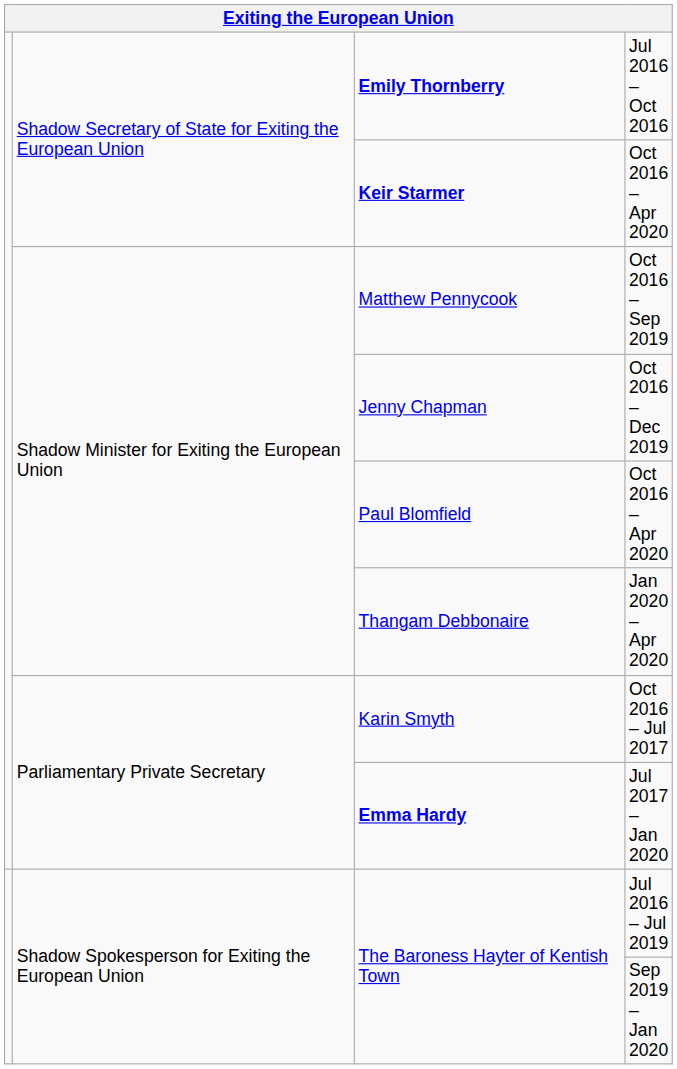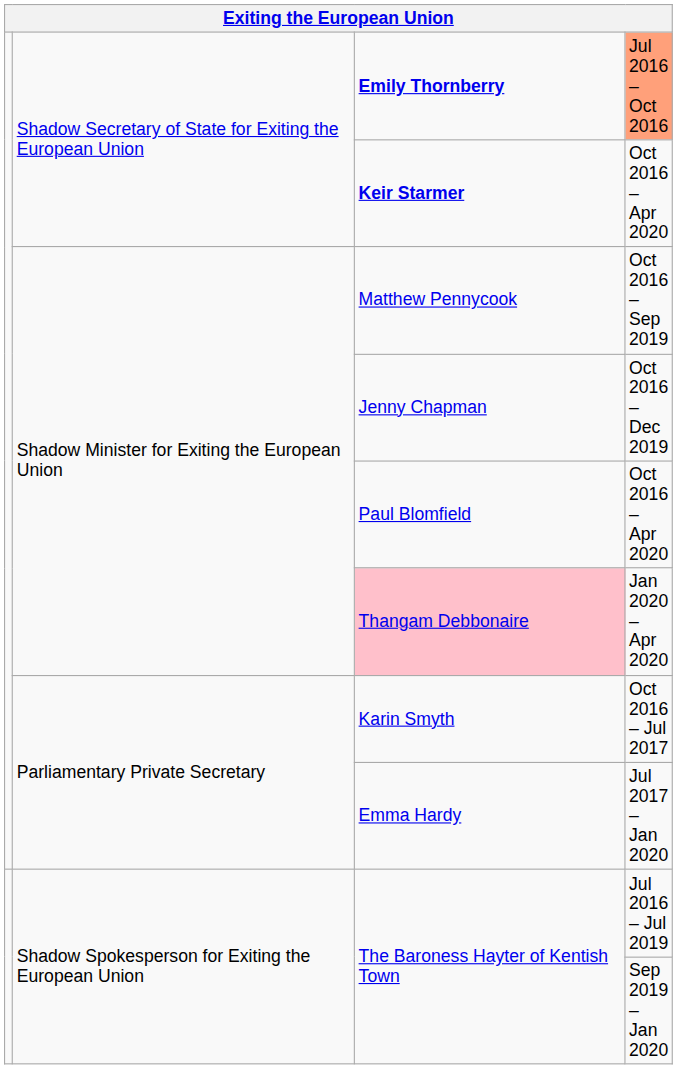(649, 85) no background -> (649, 85) lightsalmon background
(444, 621) no background -> (444, 621) pink background
(412, 815) bold -> (410, 815) normal
